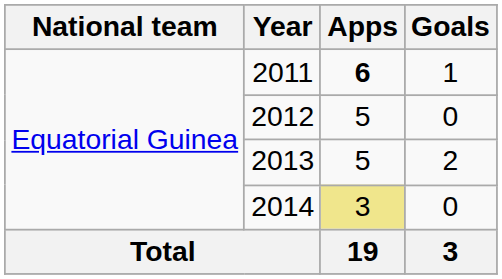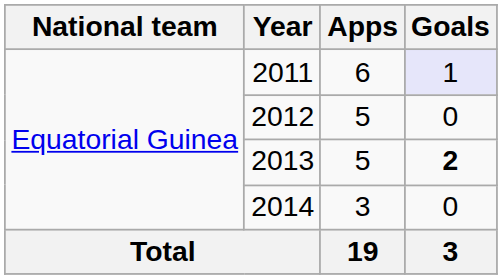(363, 71) bold -> (363, 71) normal
(450, 71) no background -> (450, 71) lavender background
(450, 161) normal -> (450, 161) bold
(363, 206) khaki background -> (363, 206) no background
